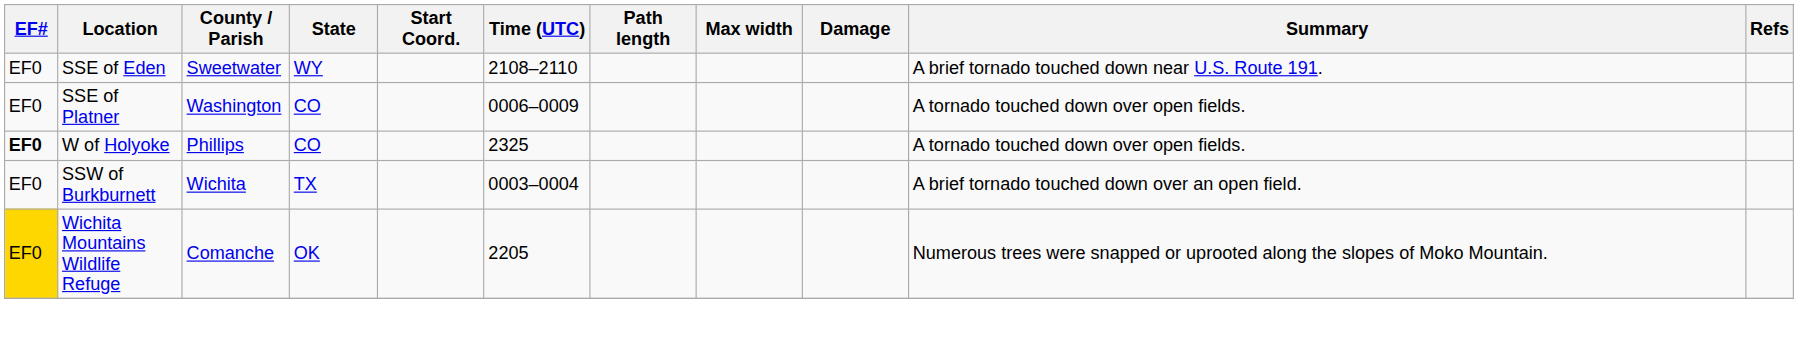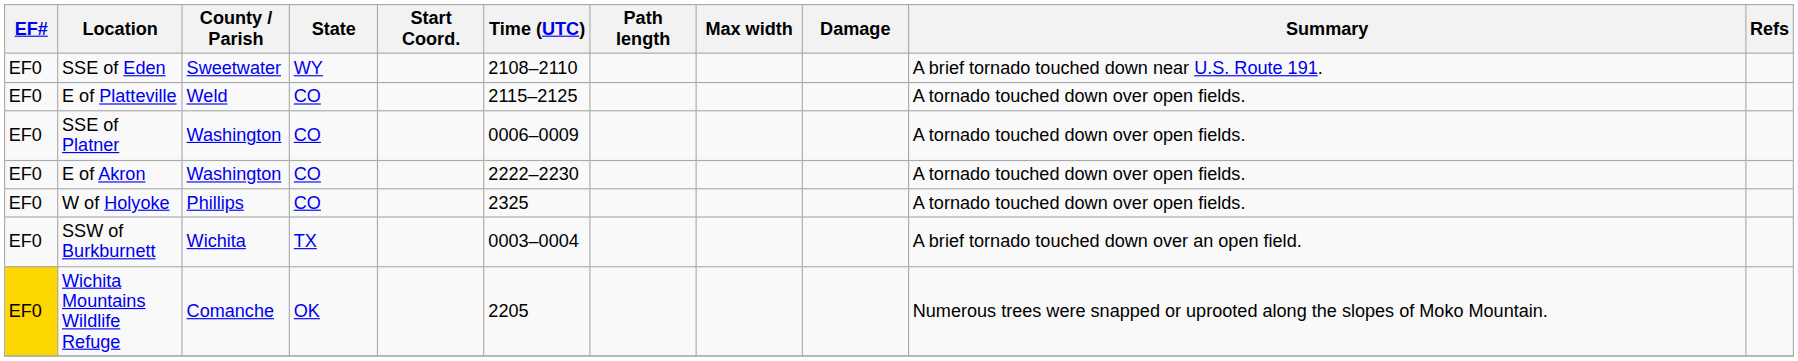+ row: (119, 96)
+ row: (104, 174)
(25, 145) bold -> (25, 202) normal
